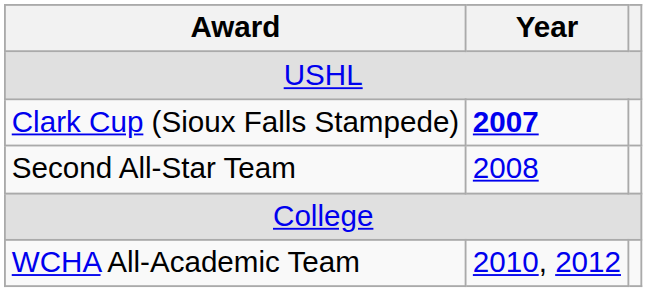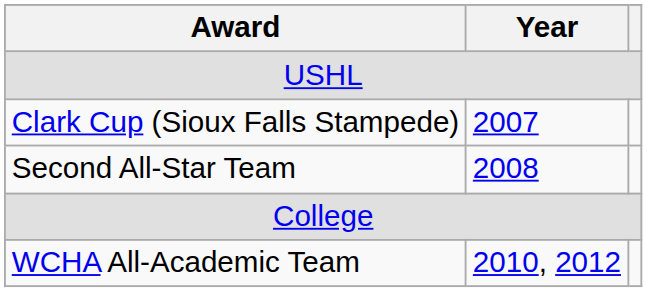(506, 121) bold -> (506, 121) normal
